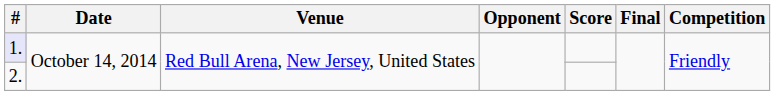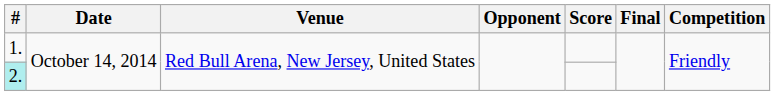(16, 47) lavender background -> (16, 47) no background
(16, 76) no background -> (16, 76) paleturquoise background
